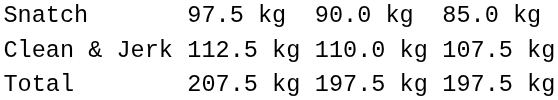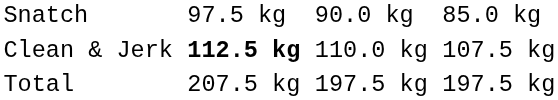(244, 50) normal -> (244, 50) bold
